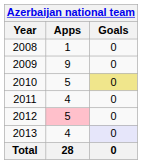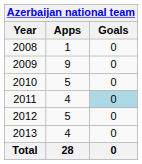(113, 82) khaki background -> (113, 82) no background
(113, 99) no background -> (113, 99) lightblue background
(67, 116) pink background -> (67, 116) no background
(113, 133) lavender background -> (113, 133) no background
